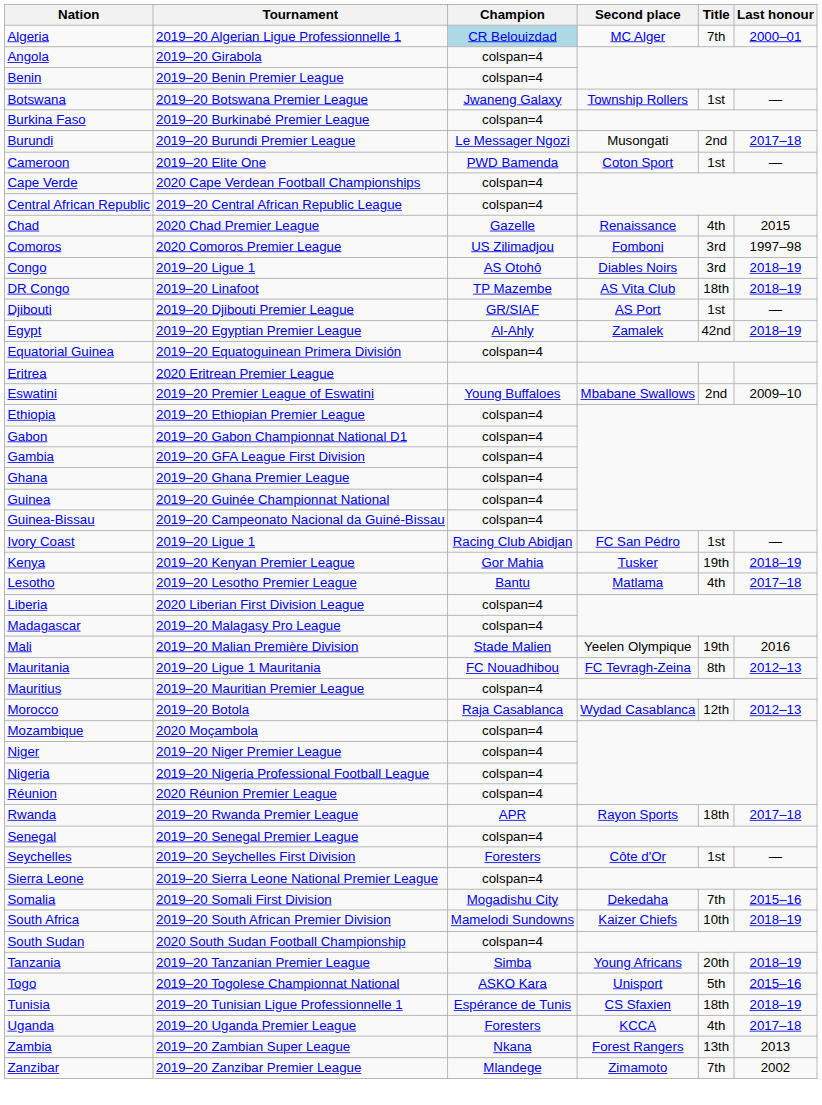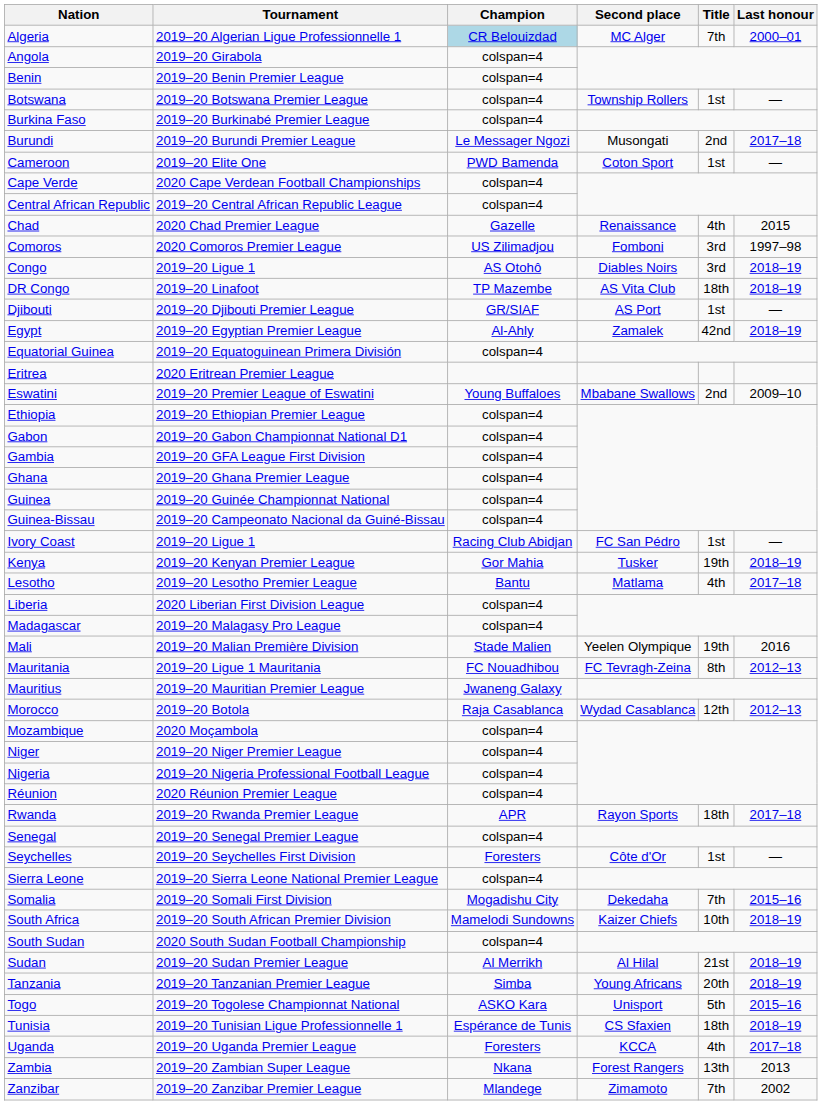(512, 99) Jwaneng Galaxy -> (512, 99) colspan=4
(512, 688) colspan=4 -> (512, 688) Jwaneng Galaxy
+ row: (27, 962)
